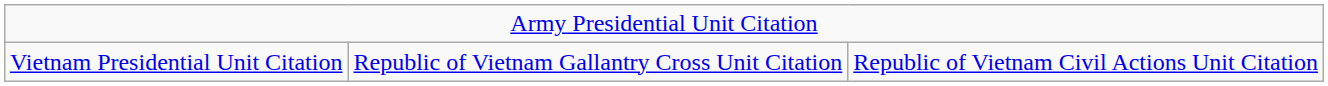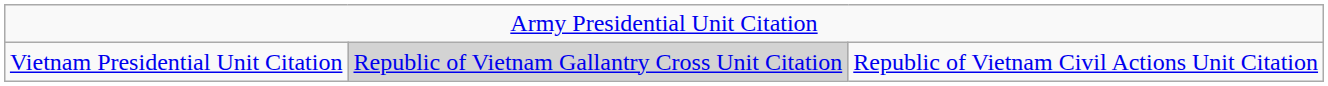(598, 61) no background -> (598, 61) lightgrey background
